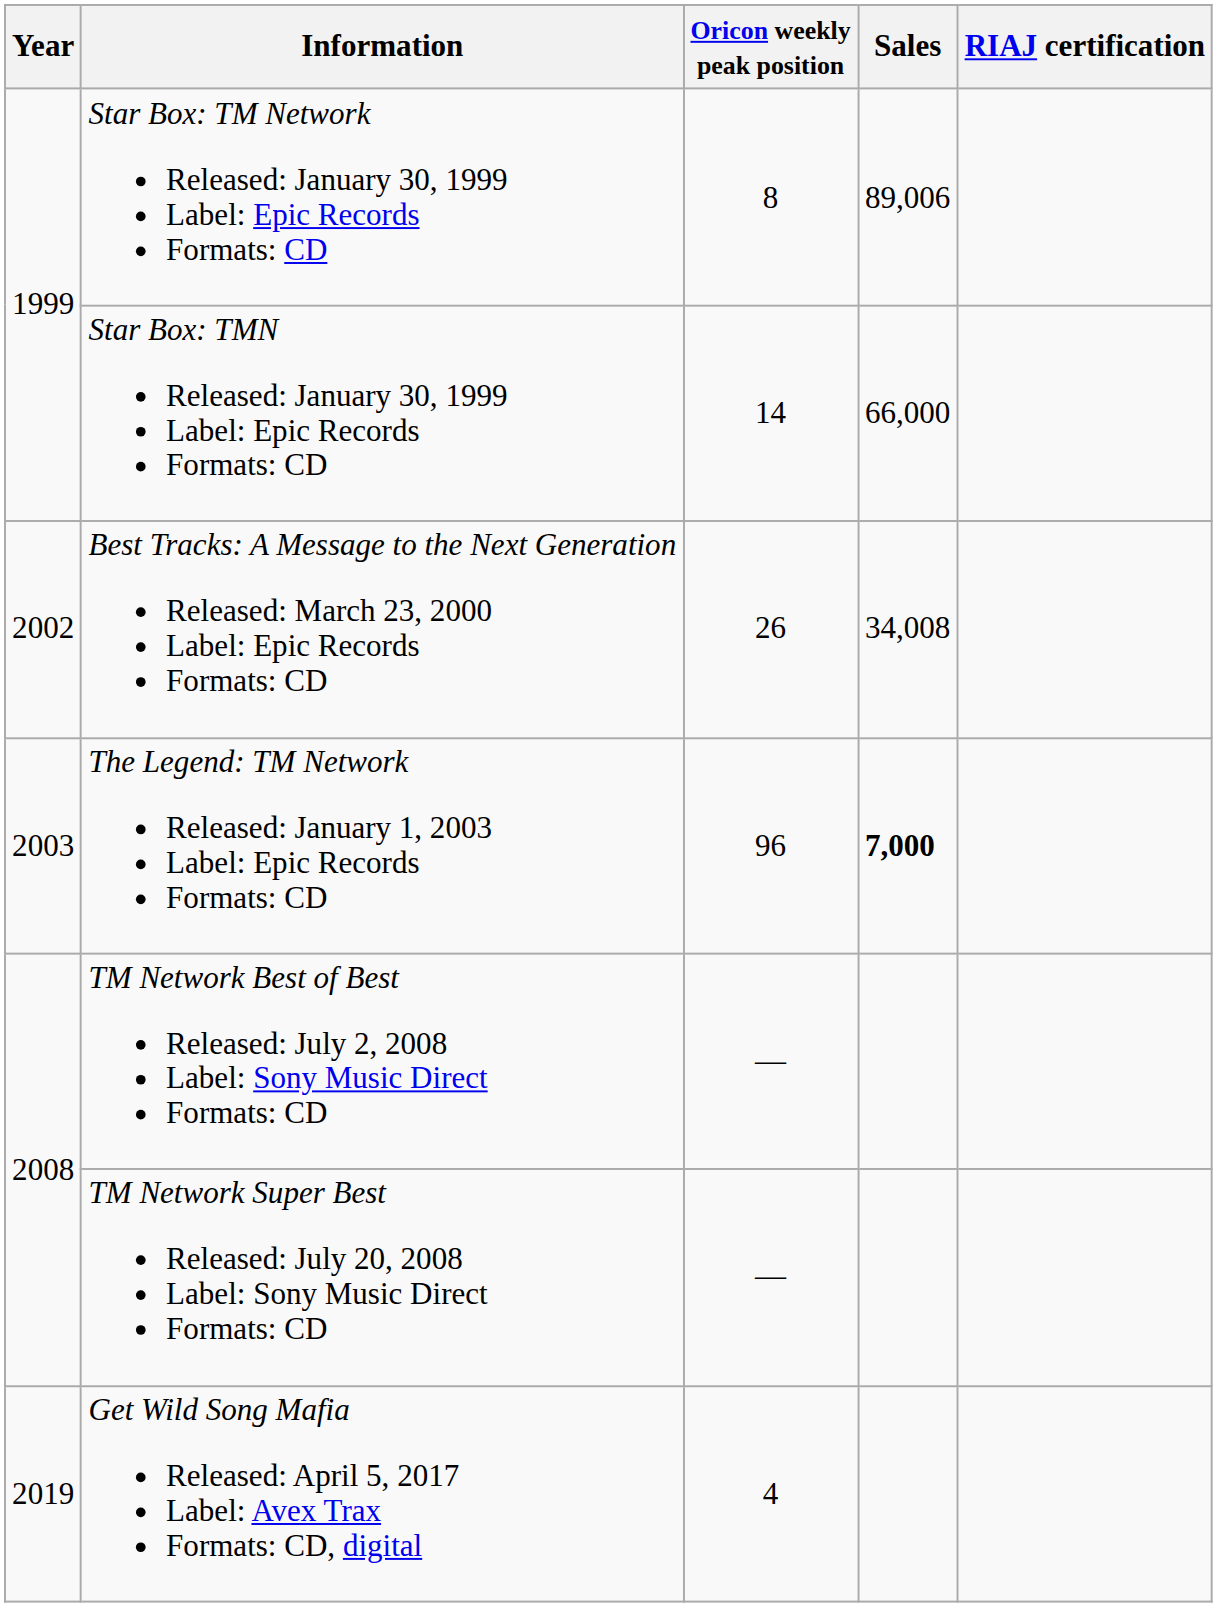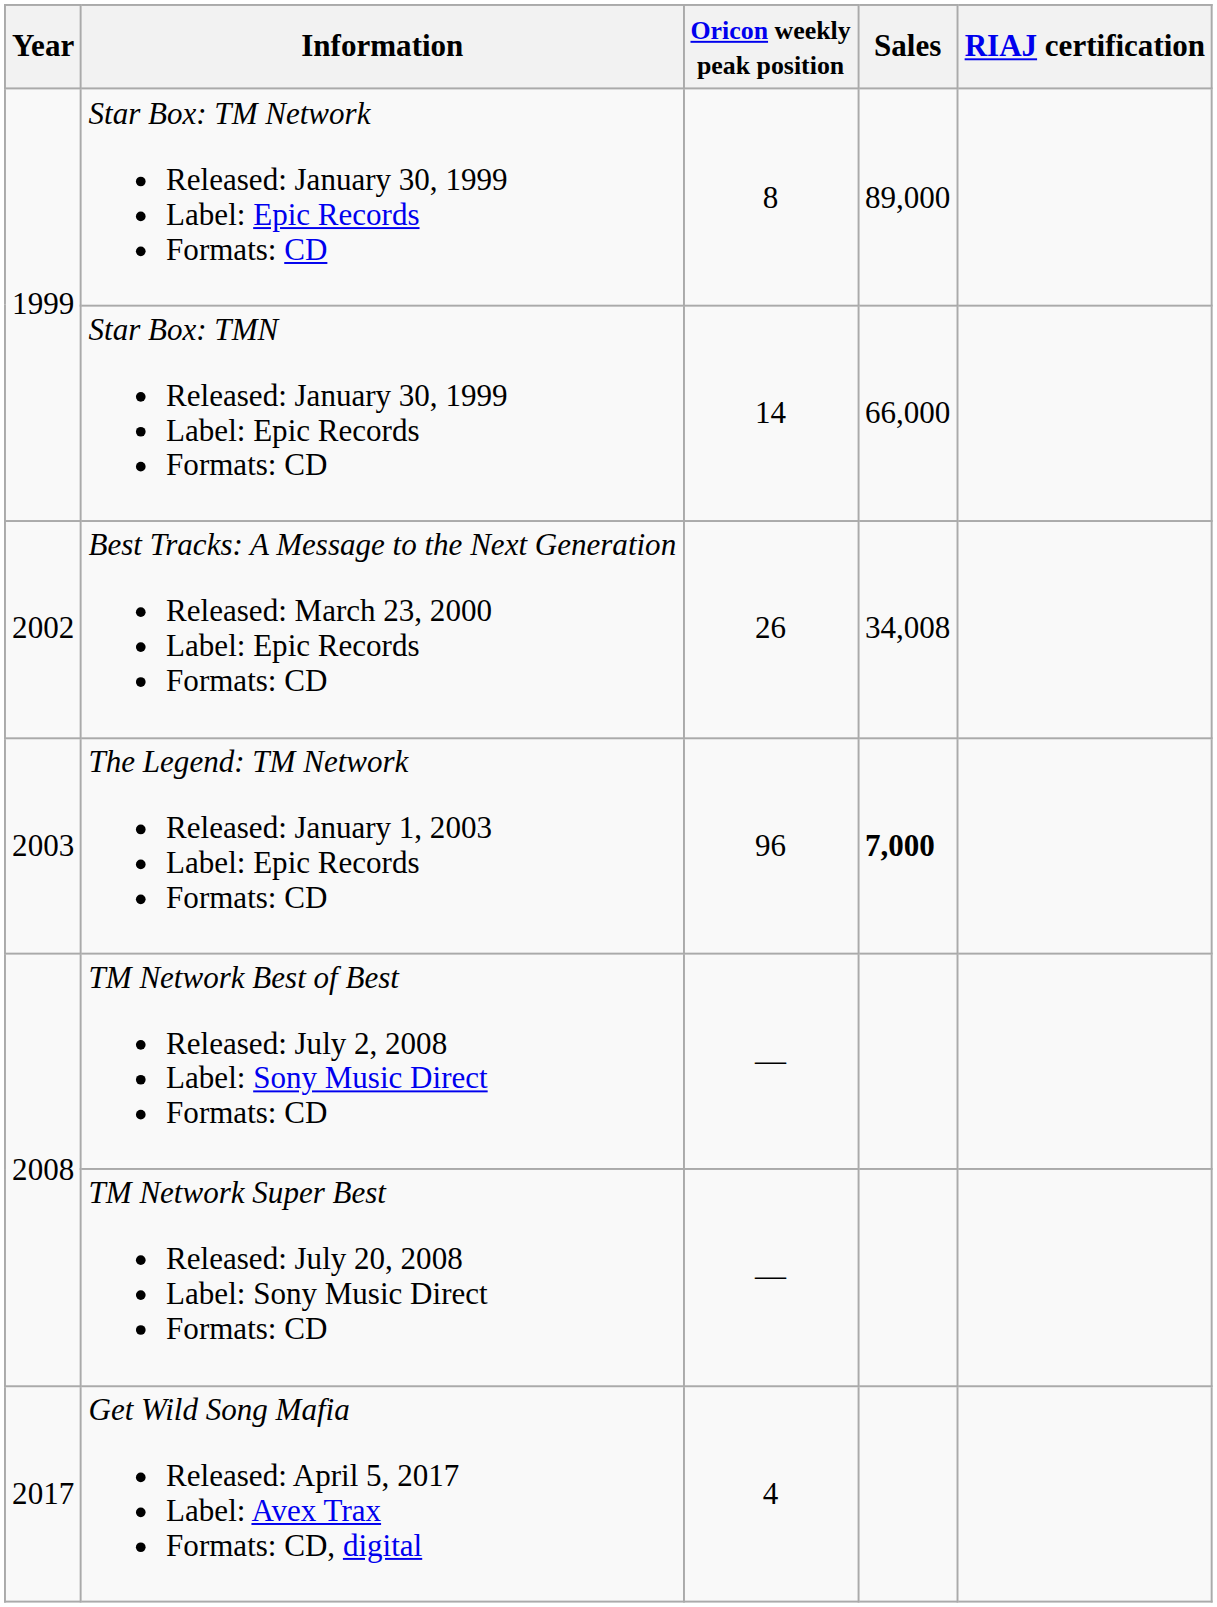(908, 196) 89,006 -> (908, 196) 89,000
(43, 1493) 2019 -> (43, 1493) 2017
